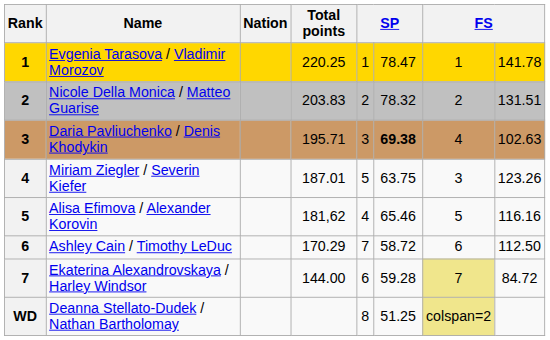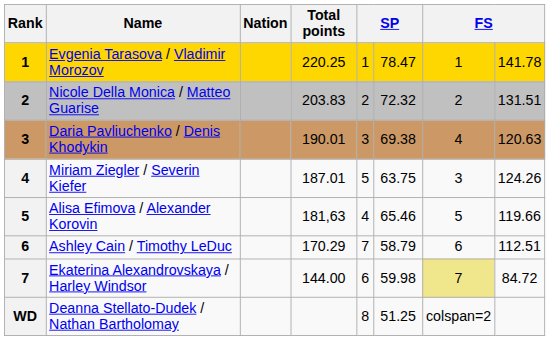(398, 101) 78.32 -> (398, 101) 72.32
(324, 139) 195.71 -> (324, 139) 190.01
(398, 139) bold -> (398, 139) normal
(520, 139) 102.63 -> (520, 139) 120.63
(520, 178) 123.26 -> (520, 178) 124.26
(324, 216) 181,62 -> (324, 216) 181,63
(520, 216) 116.16 -> (520, 216) 119.66
(398, 247) 58.72 -> (398, 247) 58.79
(520, 247) 112.50 -> (520, 247) 112.51
(398, 278) 59.28 -> (398, 278) 59.98
(459, 316) khaki background -> (459, 316) no background
